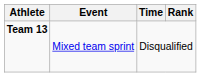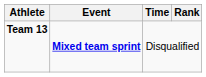(93, 47) normal -> (96, 47) bold
